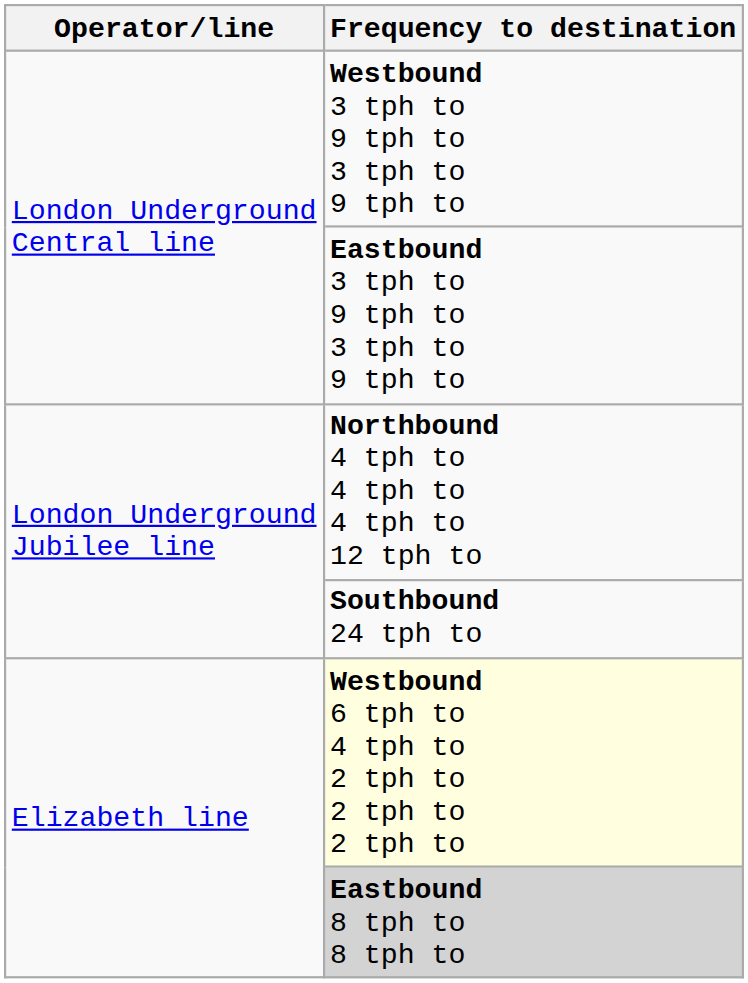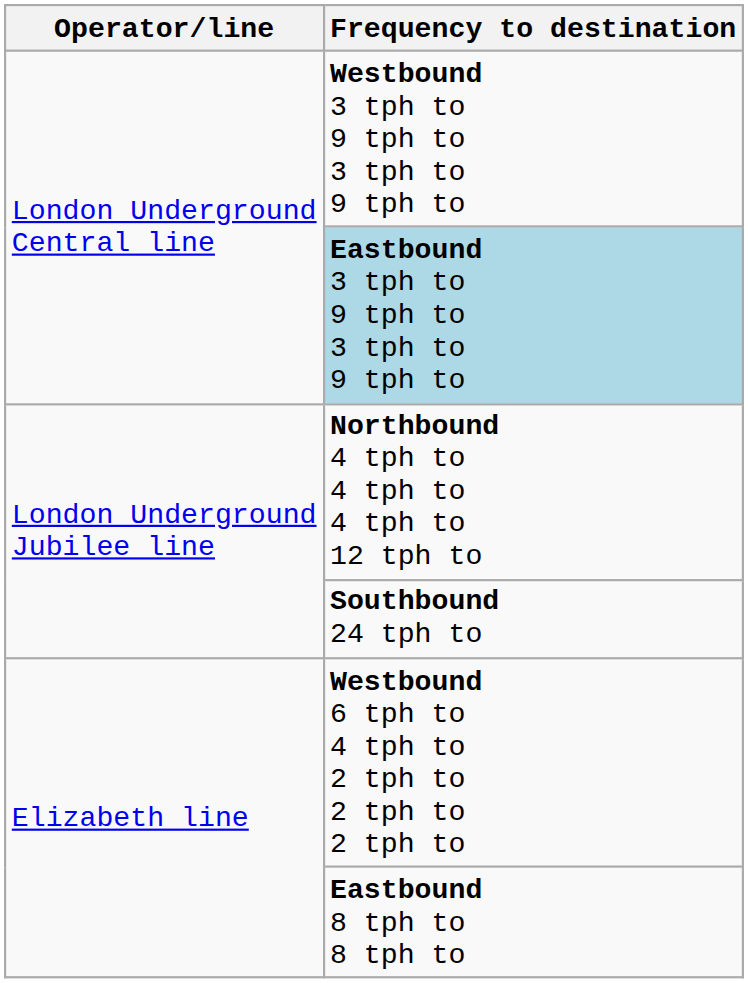(406, 315) no background -> (406, 315) lightblue background
(406, 762) lightyellow background -> (406, 762) no background
(406, 922) lightgrey background -> (406, 922) no background
